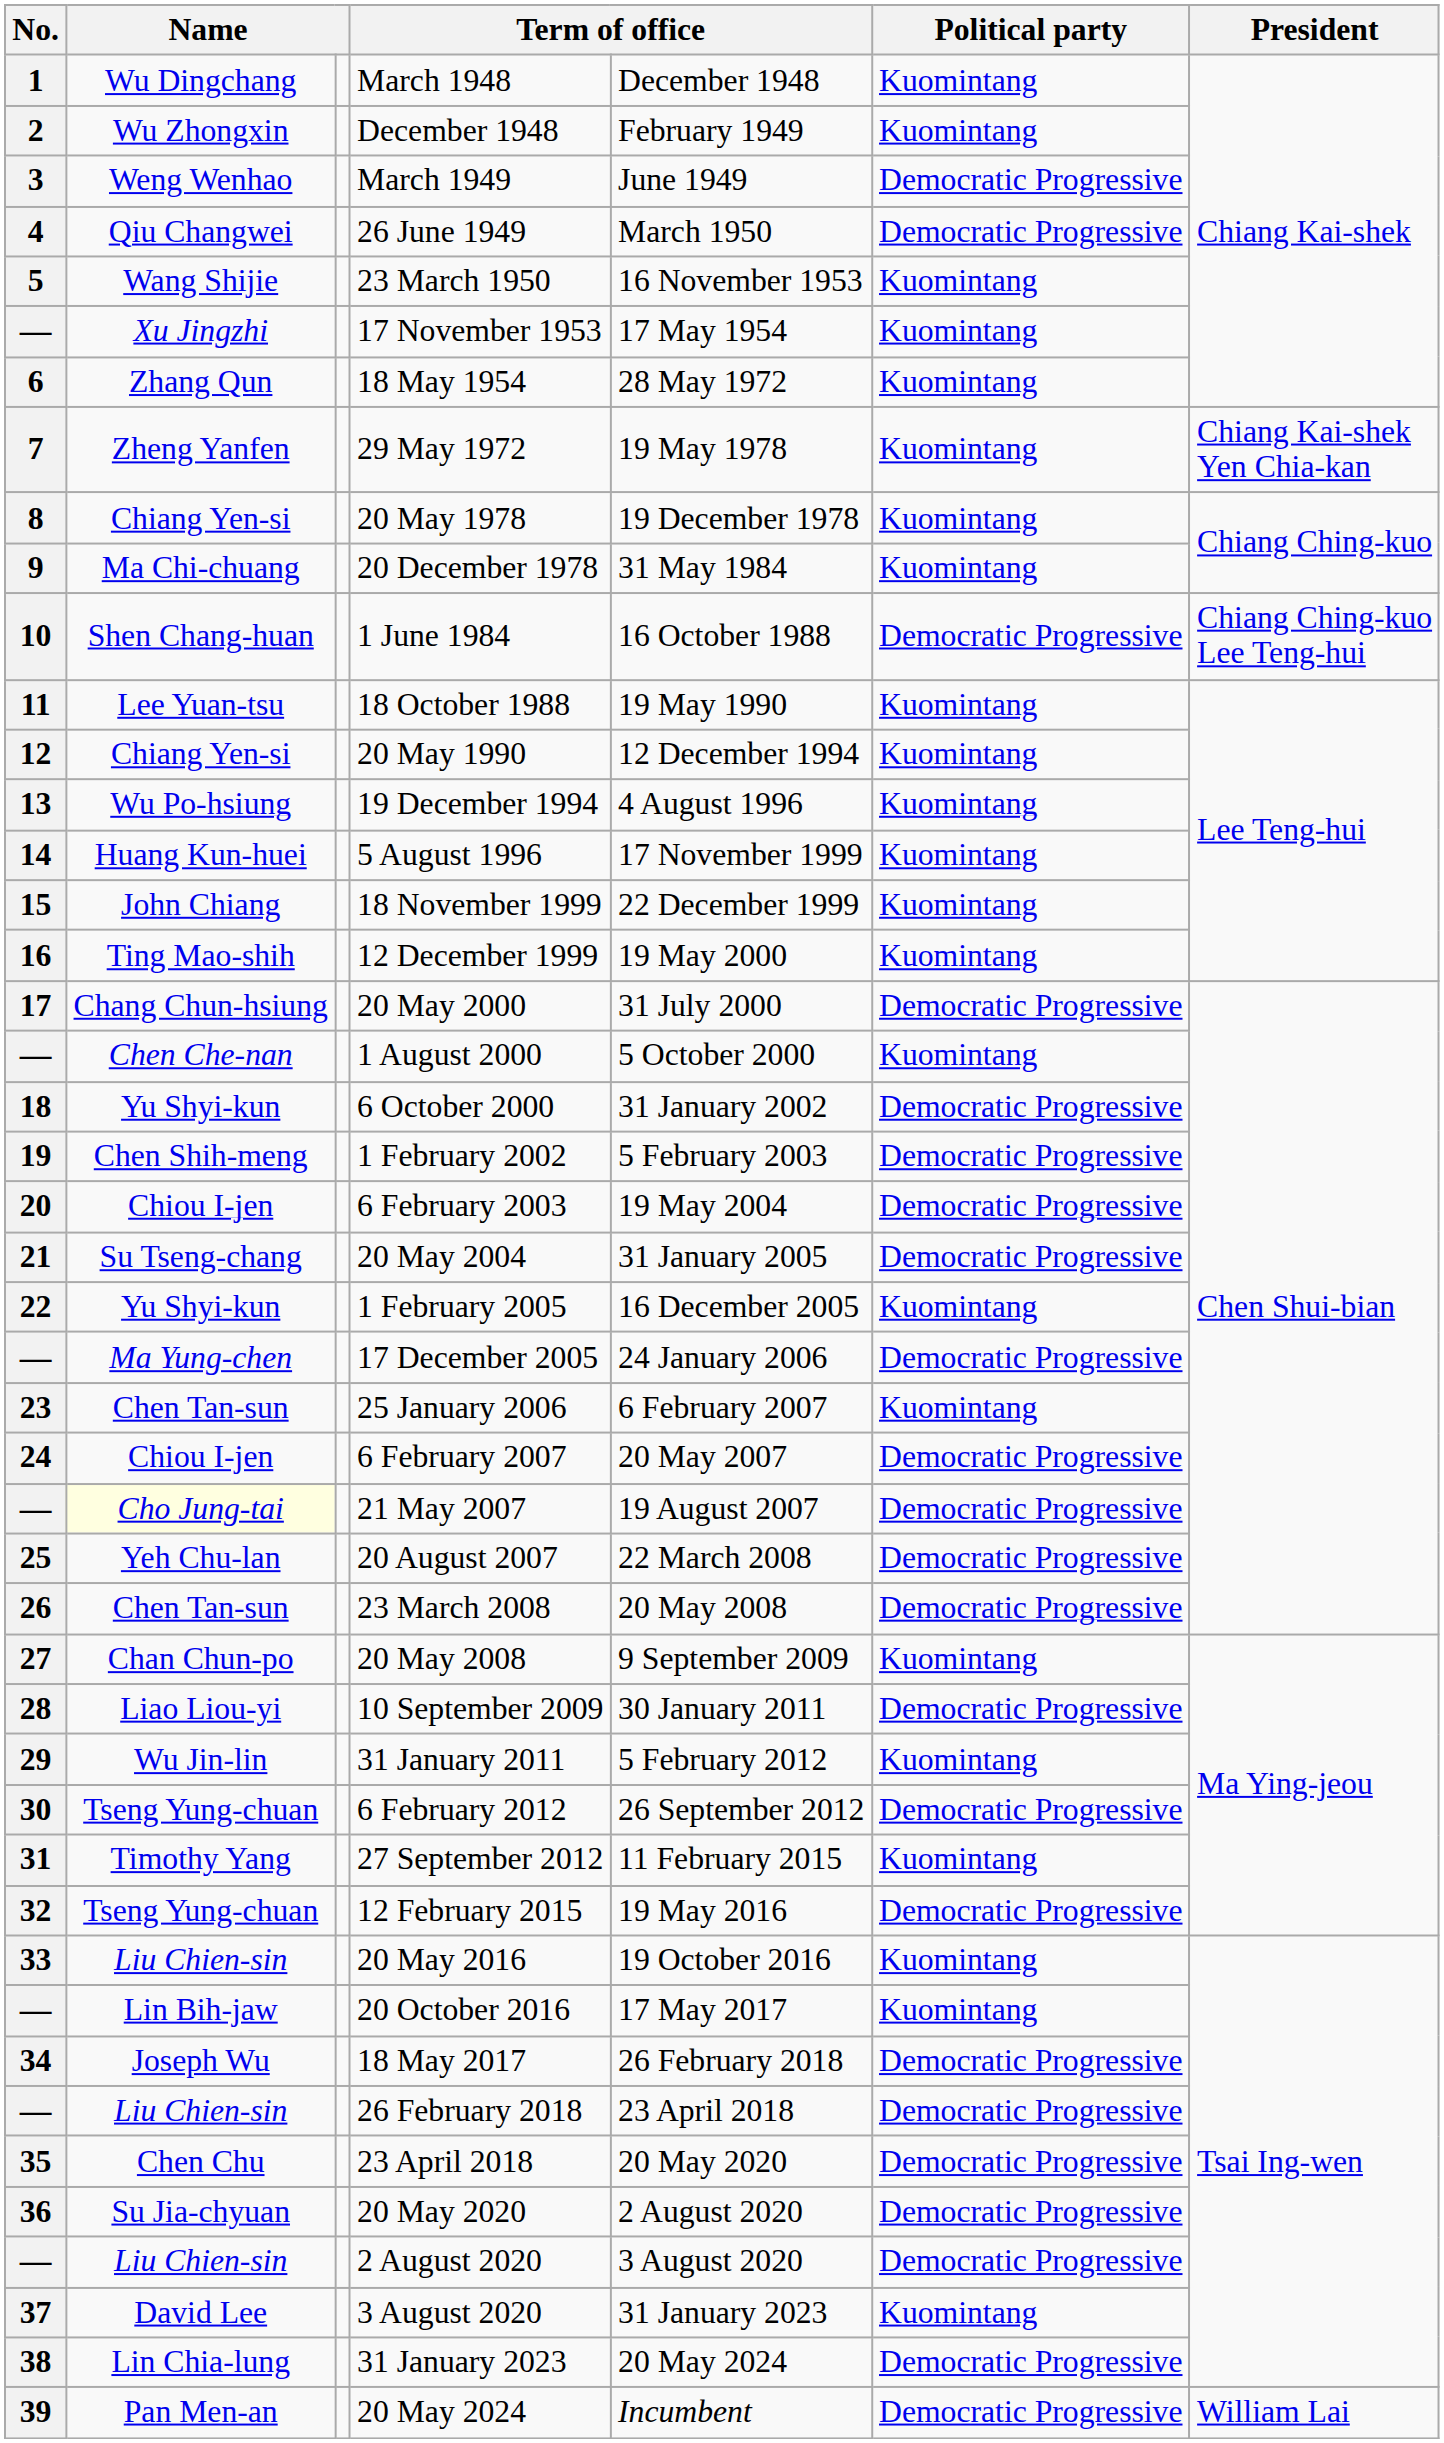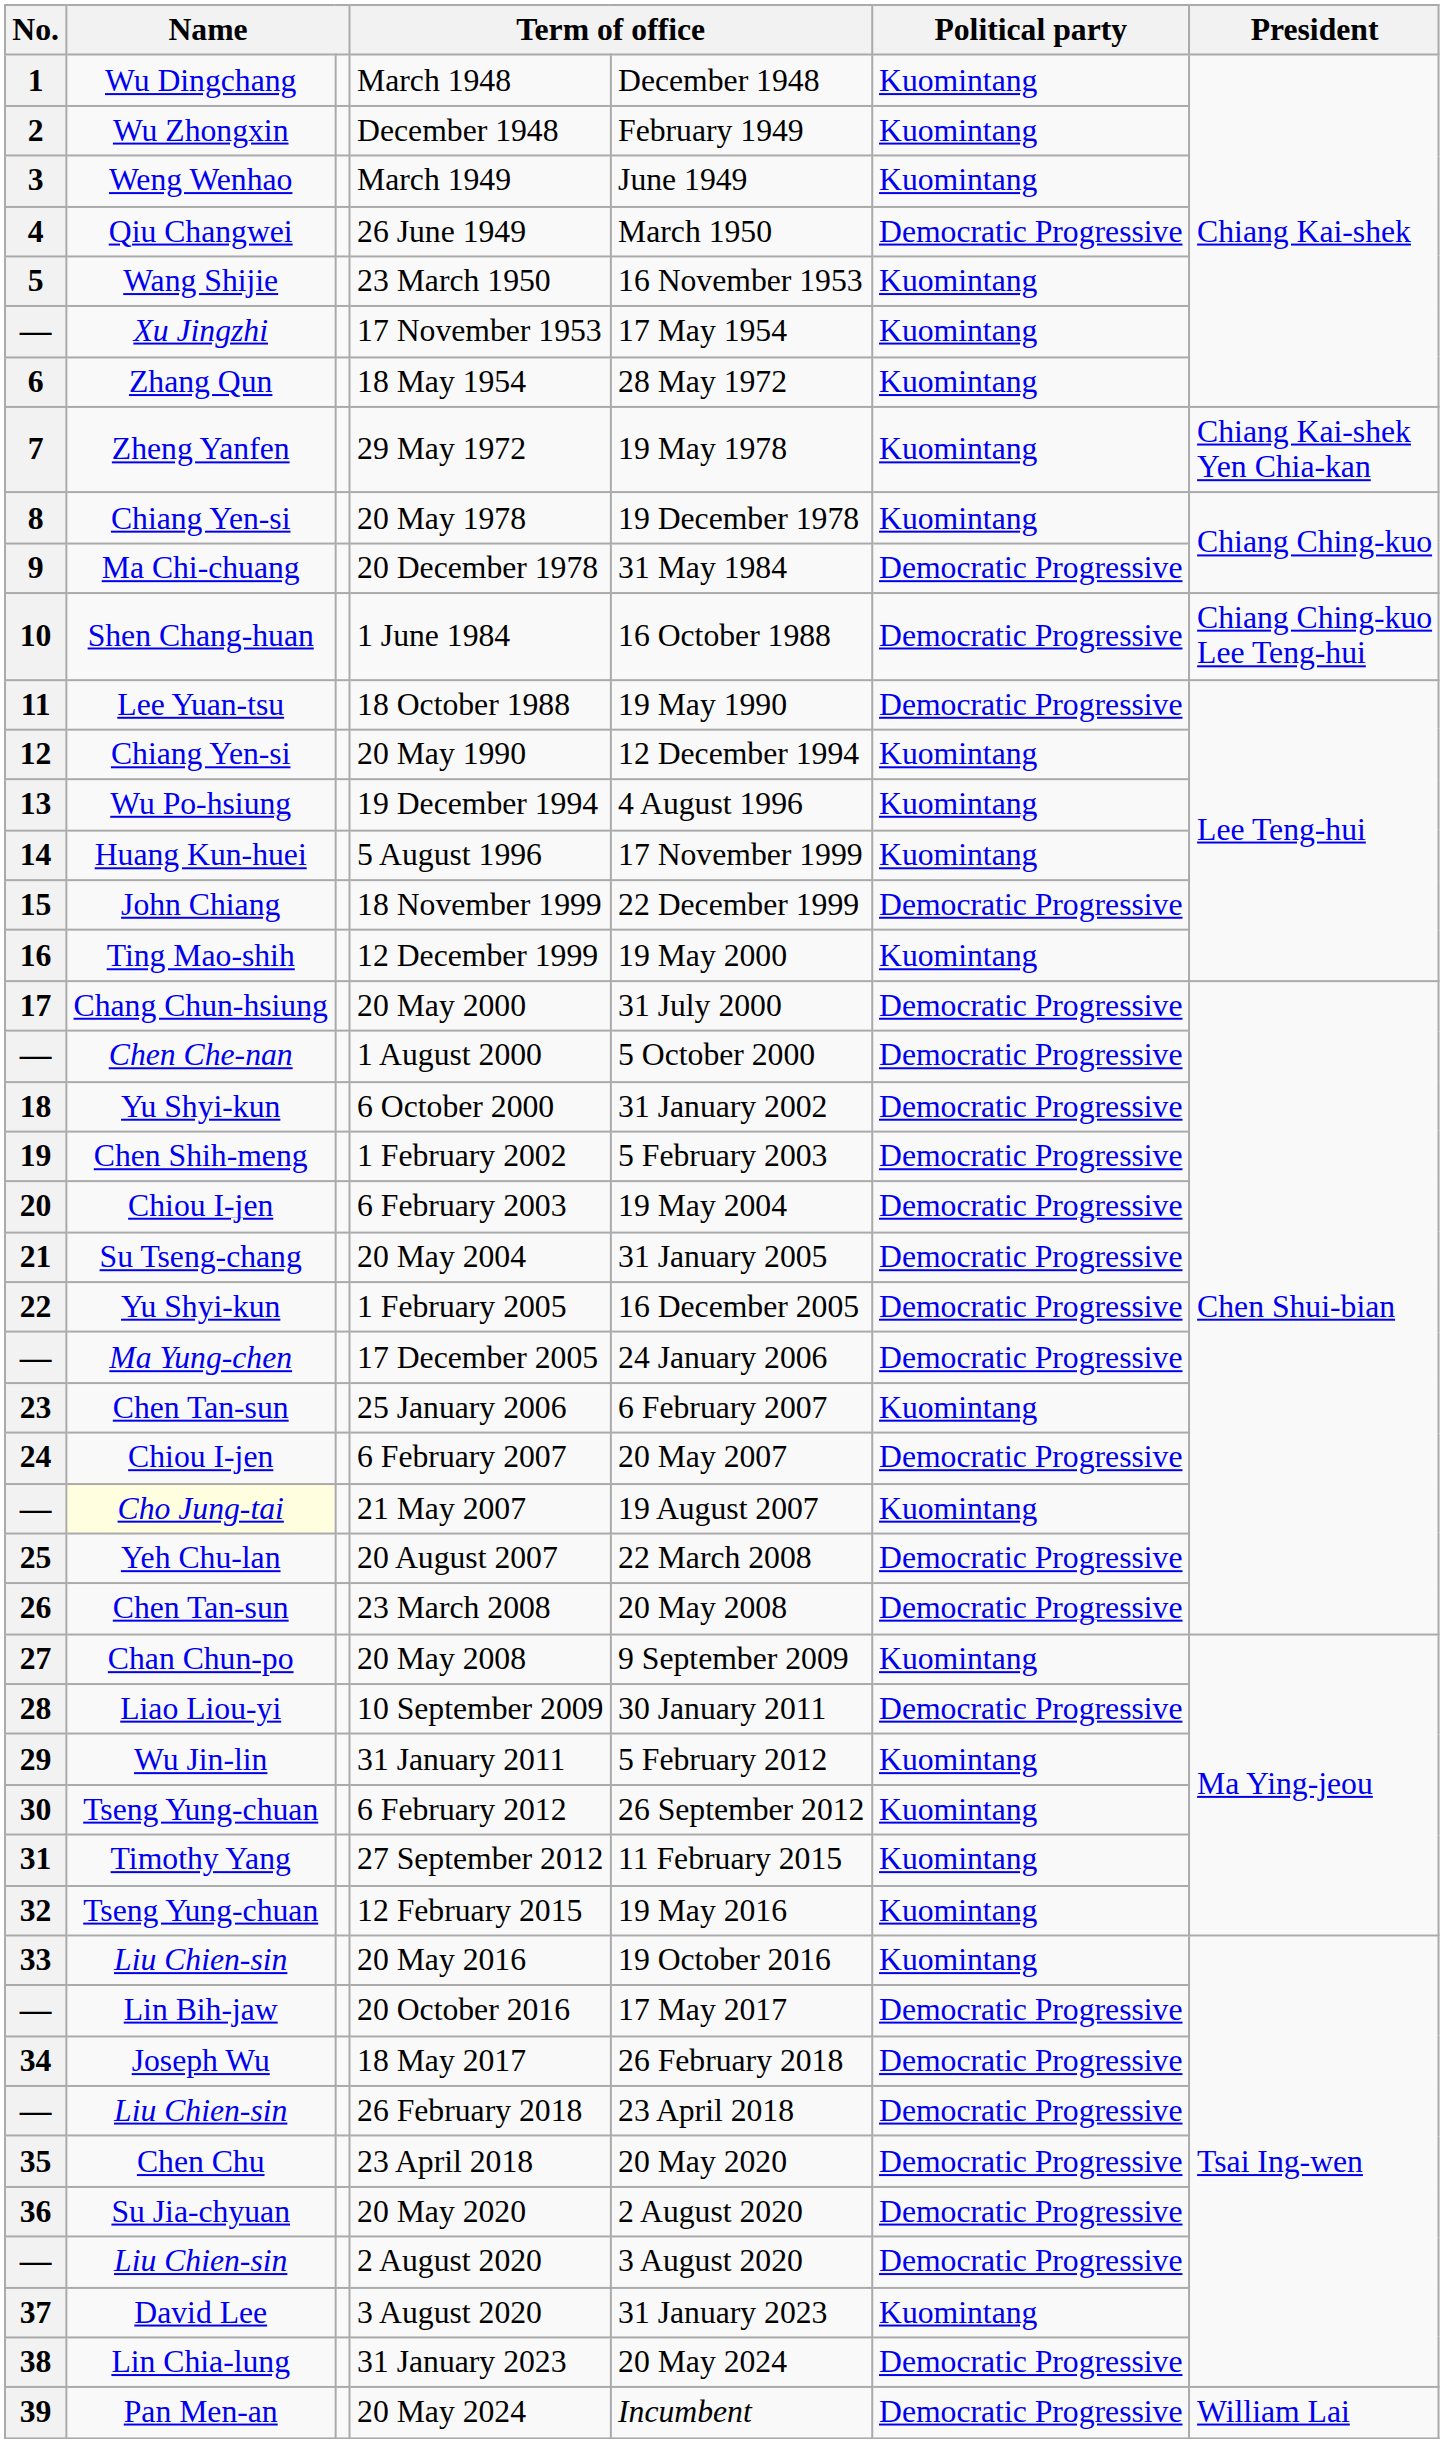(1031, 180) Democratic Progressive -> (958, 180) Kuomintang
(958, 567) Kuomintang -> (1031, 567) Democratic Progressive
(958, 703) Kuomintang -> (1031, 703) Democratic Progressive
(958, 904) Kuomintang -> (1031, 904) Democratic Progressive
(958, 1055) Kuomintang -> (1031, 1055) Democratic Progressive
(958, 1306) Kuomintang -> (1031, 1306) Democratic Progressive
(1031, 1507) Democratic Progressive -> (958, 1507) Kuomintang
(1031, 1809) Democratic Progressive -> (958, 1809) Kuomintang
(1031, 1909) Democratic Progressive -> (958, 1909) Kuomintang
(958, 2010) Kuomintang -> (1031, 2010) Democratic Progressive
